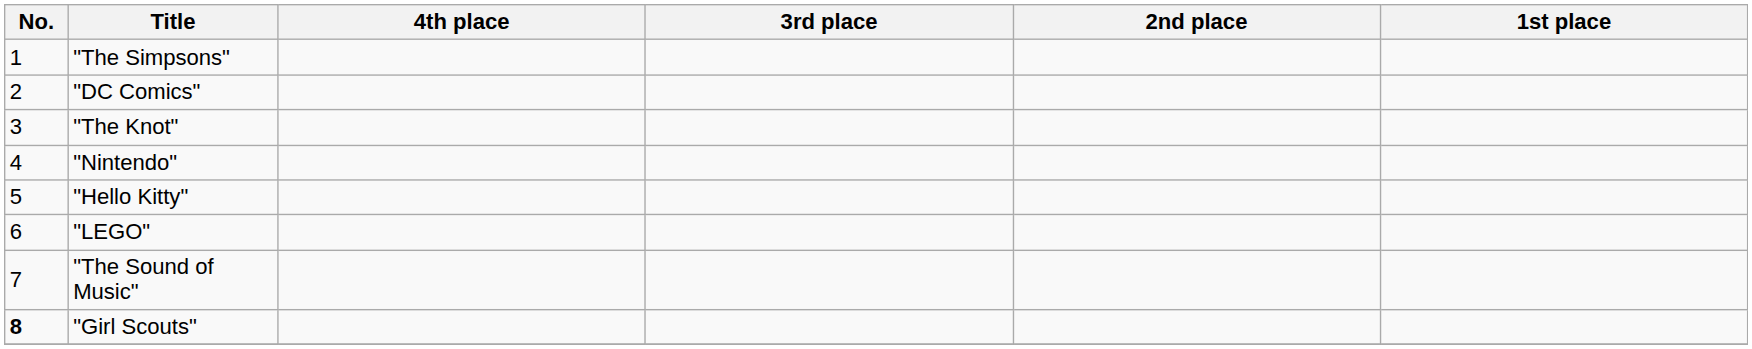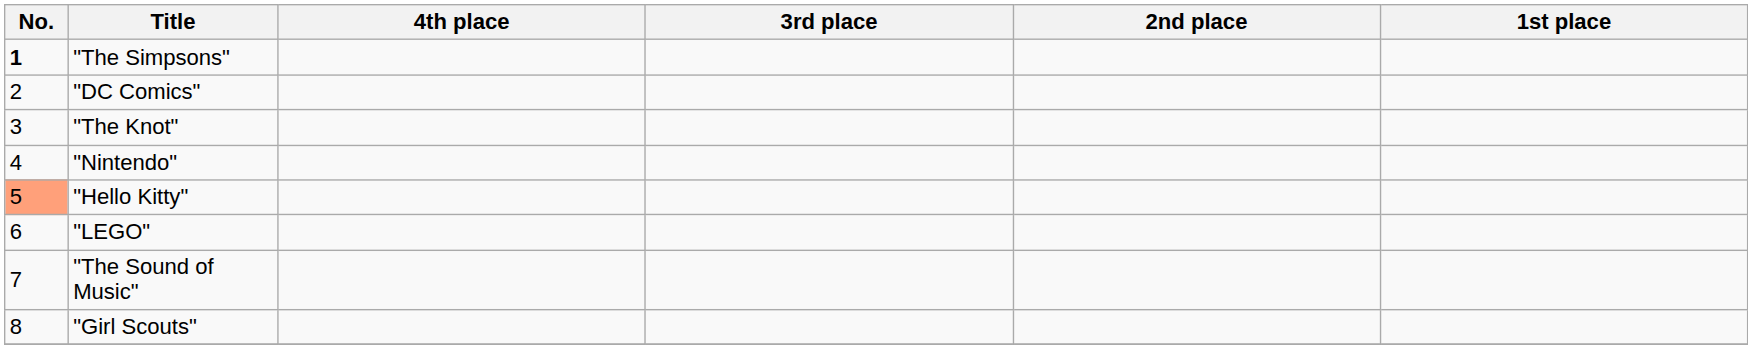(16, 57) normal -> (16, 57) bold
(16, 197) no background -> (16, 197) lightsalmon background
(16, 326) bold -> (16, 326) normal
